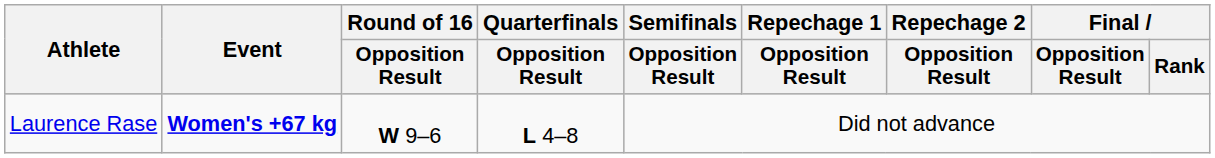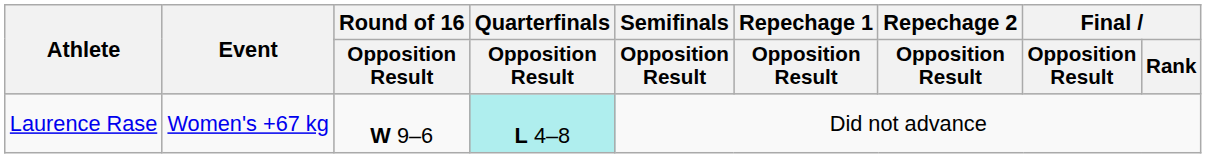(252, 124) bold -> (248, 124) normal
(551, 136) no background -> (542, 136) paleturquoise background
